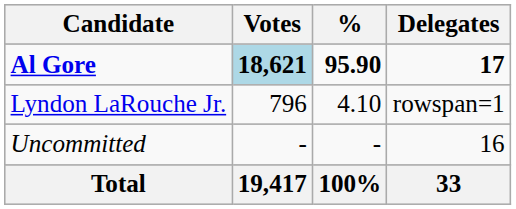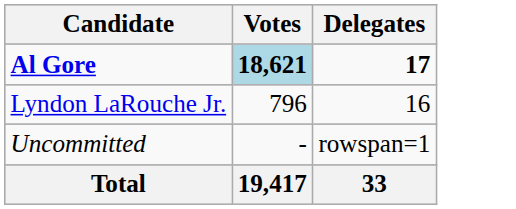- column: (350, 24)
(449, 104) rowspan=1 -> (418, 104) 16
(492, 143) 16 -> (374, 143) rowspan=1
